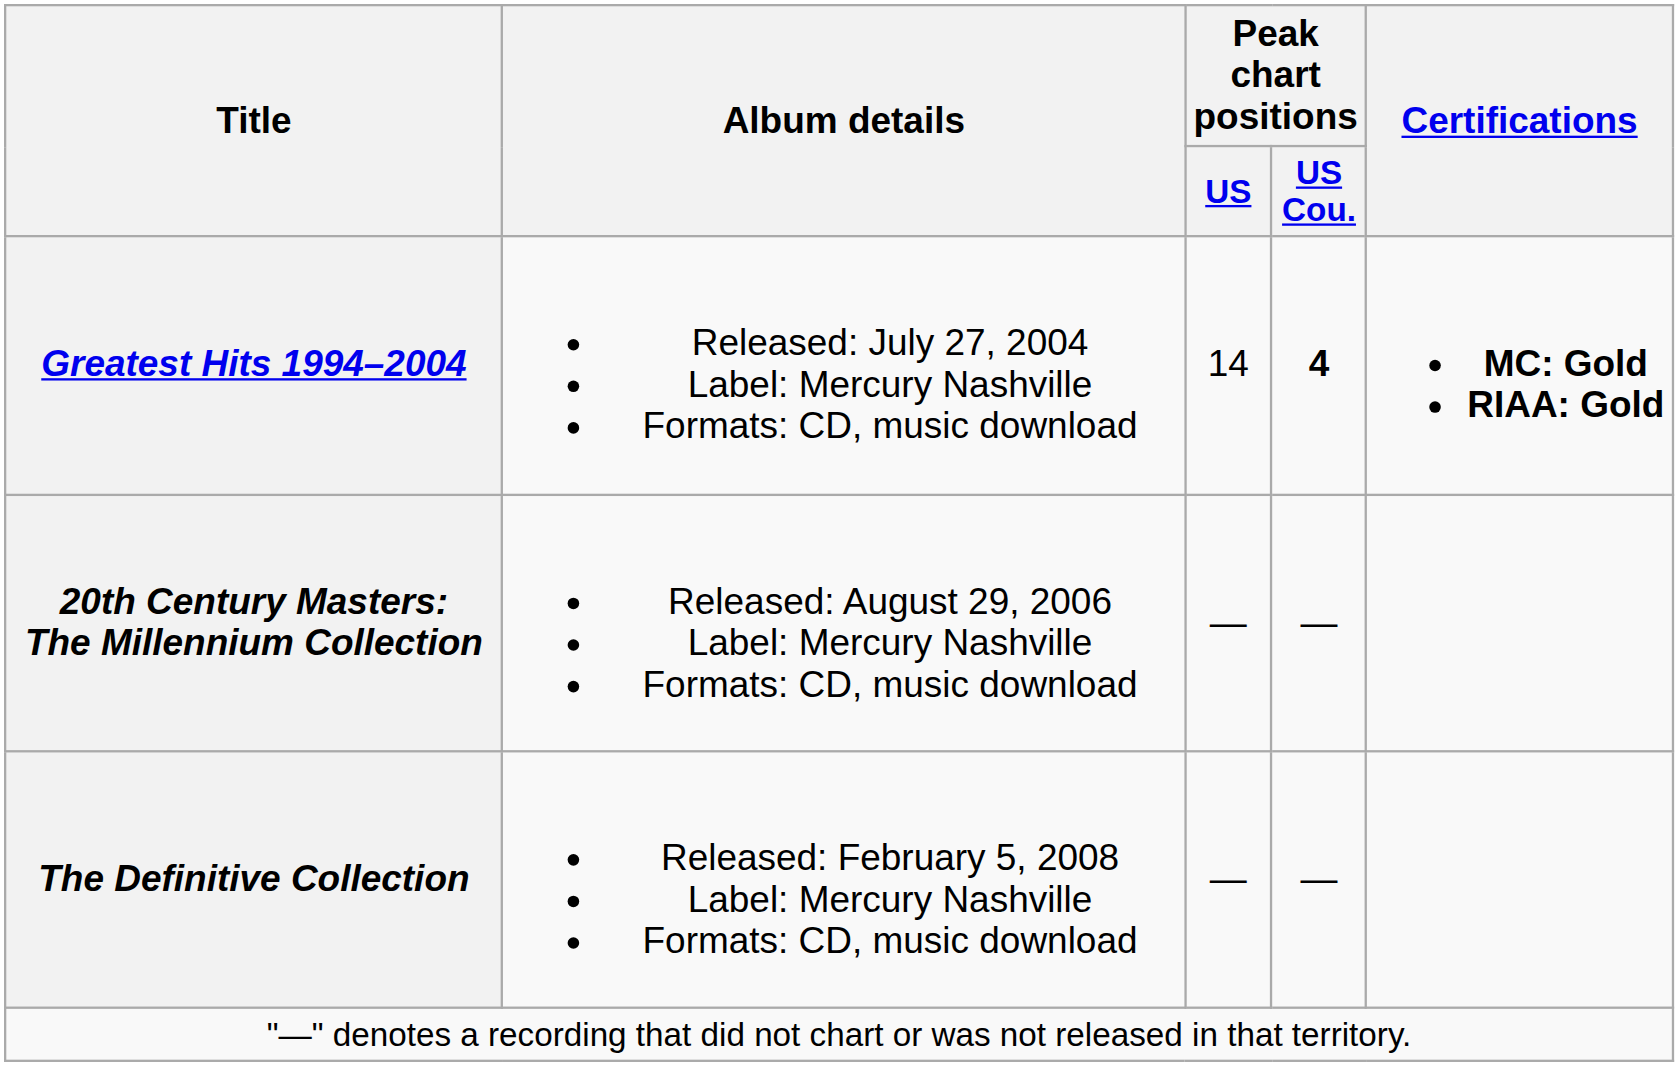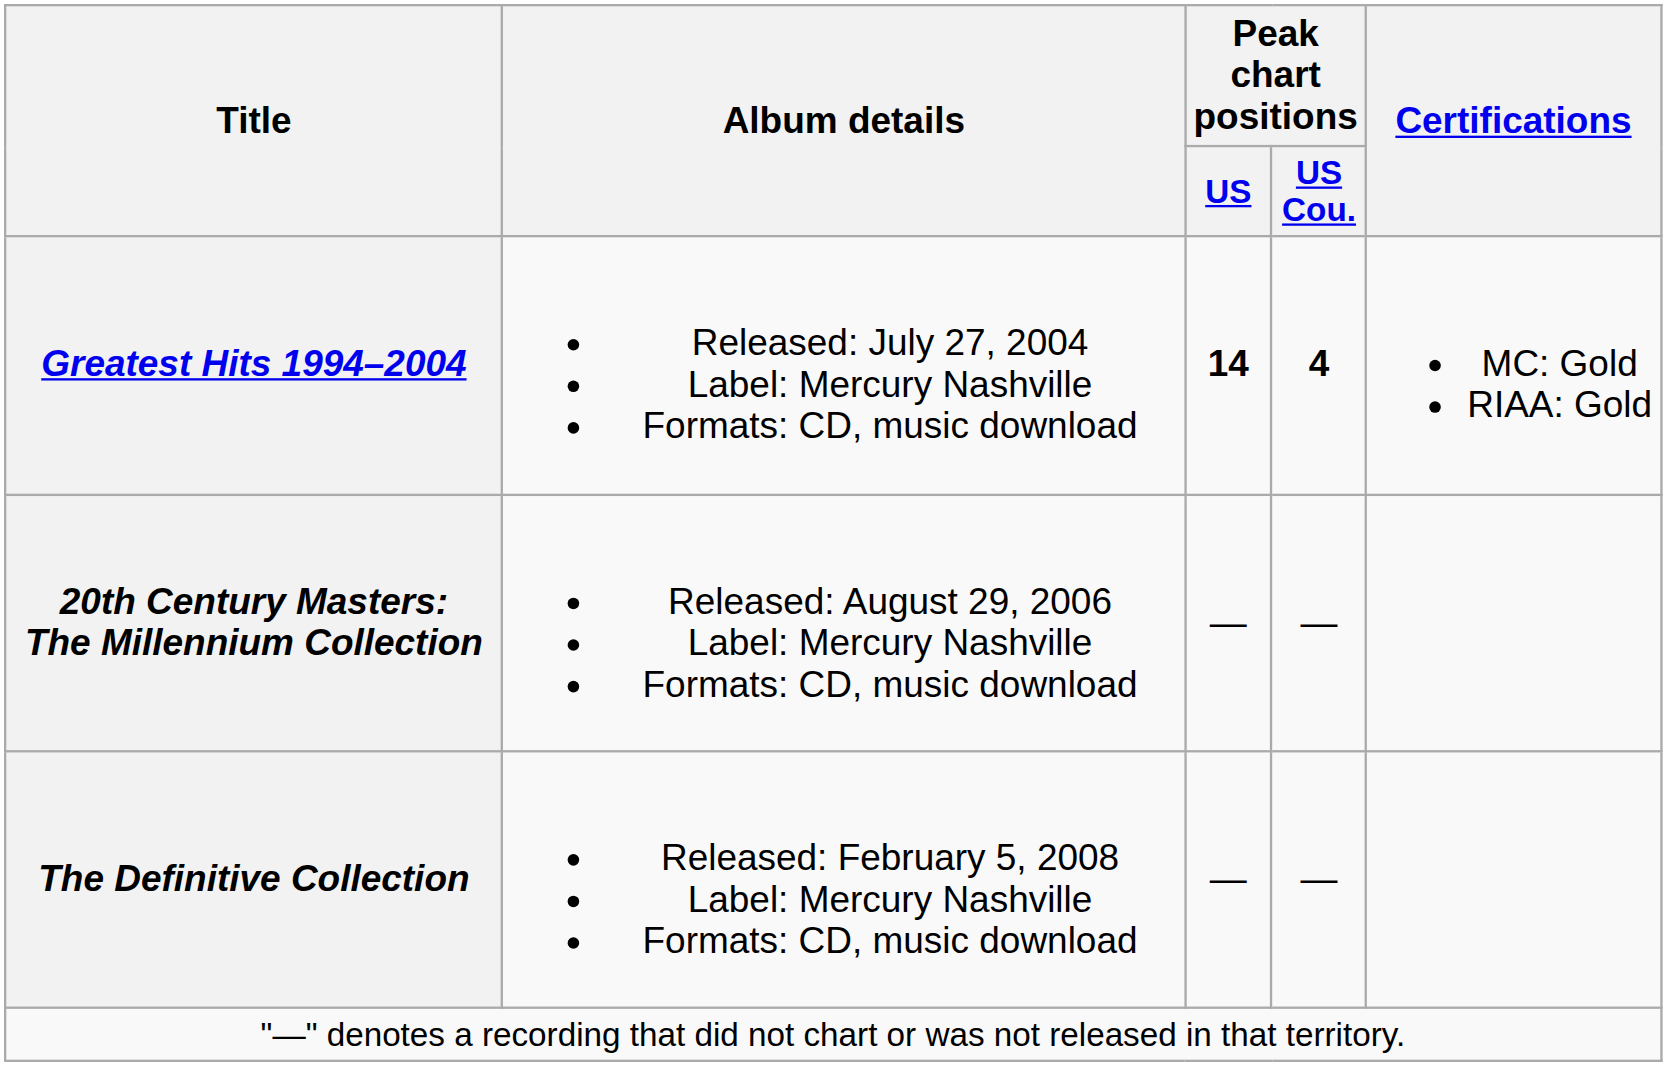(1228, 364) normal -> (1228, 364) bold
(1520, 386) bold -> (1513, 386) normal
